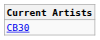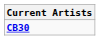(18, 28) normal -> (18, 28) bold
